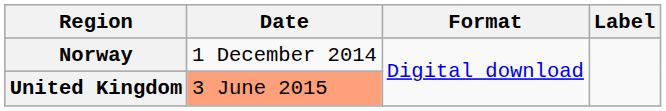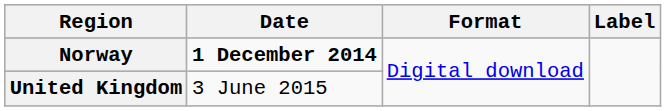(284, 55) normal -> (284, 55) bold
(260, 88) lightsalmon background -> (260, 88) no background
